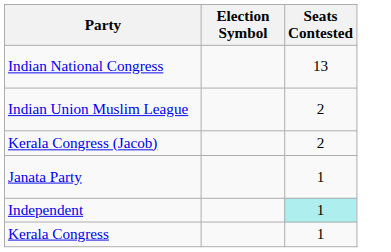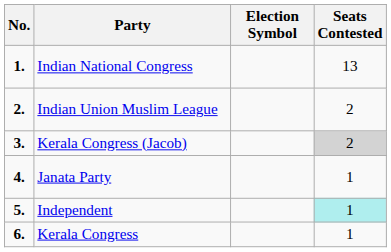+ column: (19, 25)
(320, 143) no background -> (350, 143) lightgrey background
